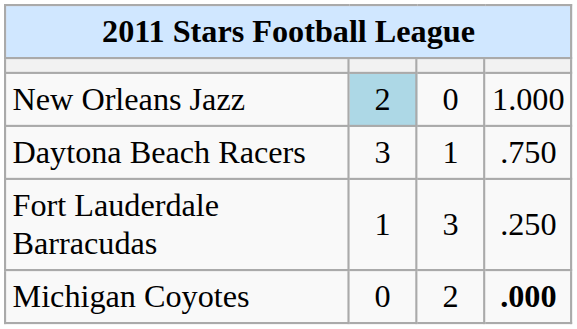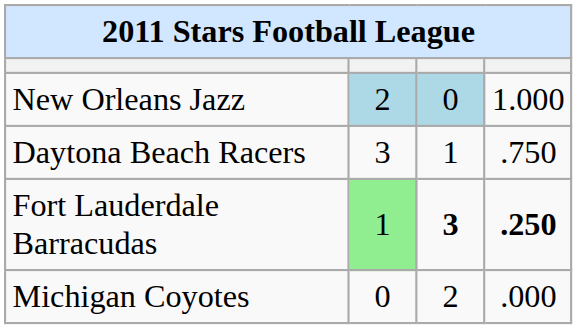(451, 99) no background -> (451, 99) lightblue background
(383, 224) no background -> (383, 224) lightgreen background
(451, 224) normal -> (451, 224) bold
(528, 224) normal -> (528, 224) bold
(528, 296) bold -> (528, 296) normal
